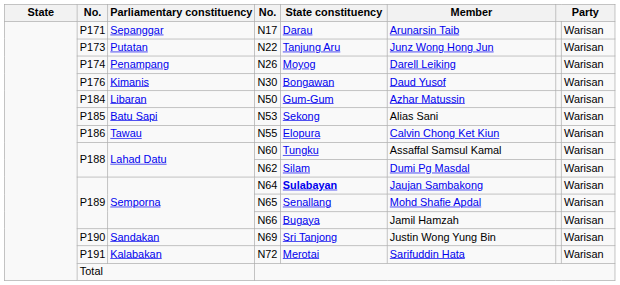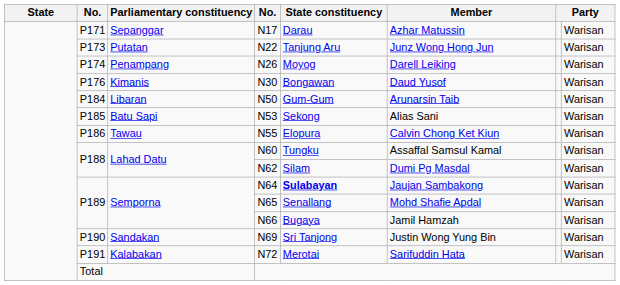(425, 30) Arunarsin Taib -> (427, 30) Azhar Matussin
(427, 99) Azhar Matussin -> (425, 99) Arunarsin Taib
